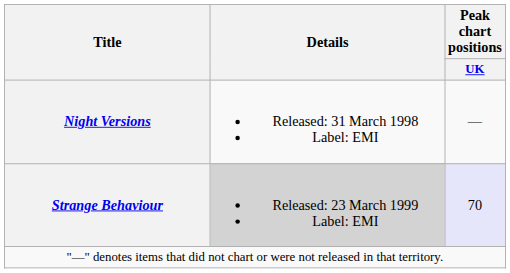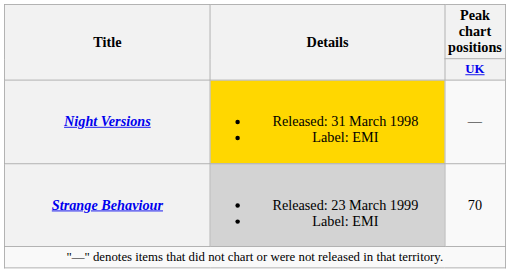(328, 130) no background -> (328, 130) gold background
(475, 204) lavender background -> (475, 204) no background
